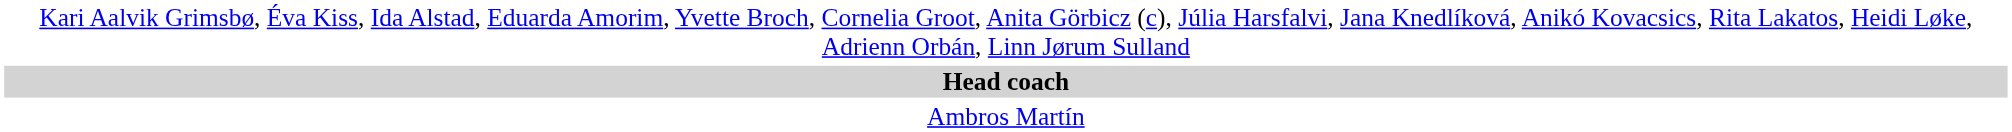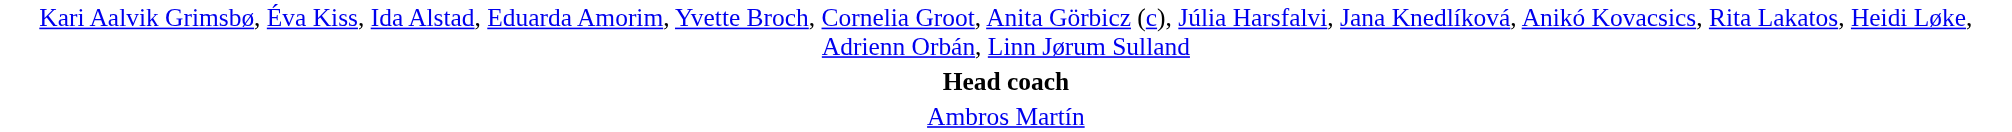(1006, 81) lightgrey background -> (1006, 81) no background
